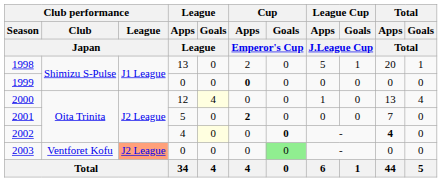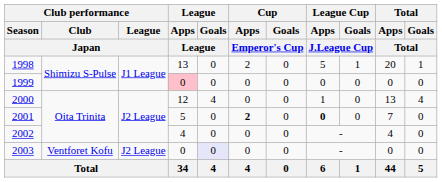(183, 82) no background -> (183, 82) pink background
(247, 82) bold -> (247, 82) normal
(213, 99) lightyellow background -> (213, 99) no background
(323, 116) normal -> (323, 116) bold
(213, 133) lightyellow background -> (213, 133) no background
(286, 133) bold -> (286, 133) normal
(390, 133) bold -> (390, 133) normal
(143, 151) lightsalmon background -> (143, 151) no background
(213, 151) no background -> (213, 151) lavender background
(286, 151) lightgreen background -> (286, 151) no background
